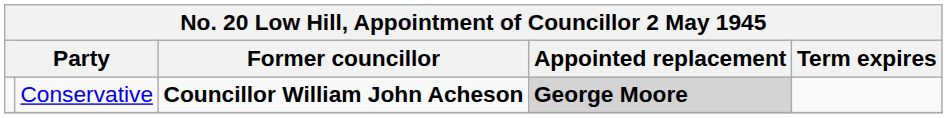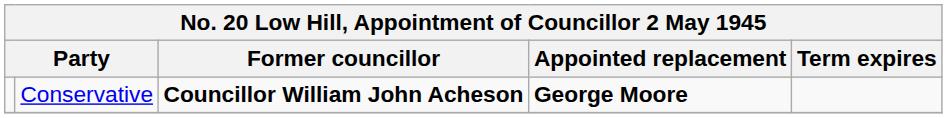(611, 94) lightgrey background -> (611, 94) no background
